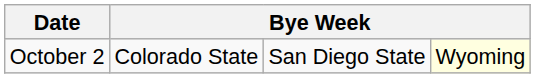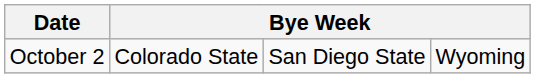(480, 56) lightyellow background -> (480, 56) no background
